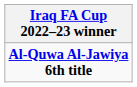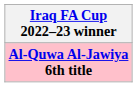(68, 62) no background -> (68, 62) pink background
